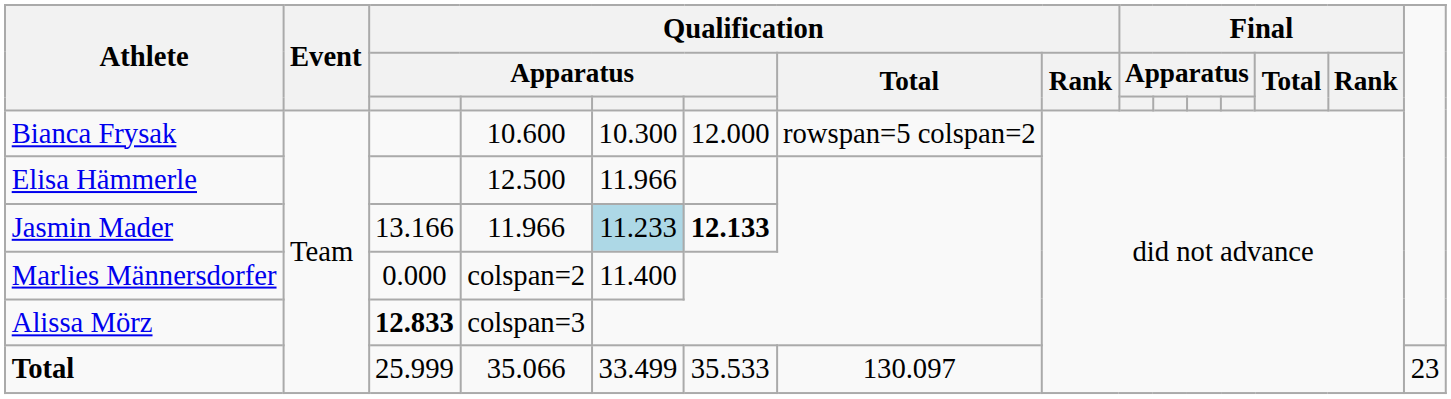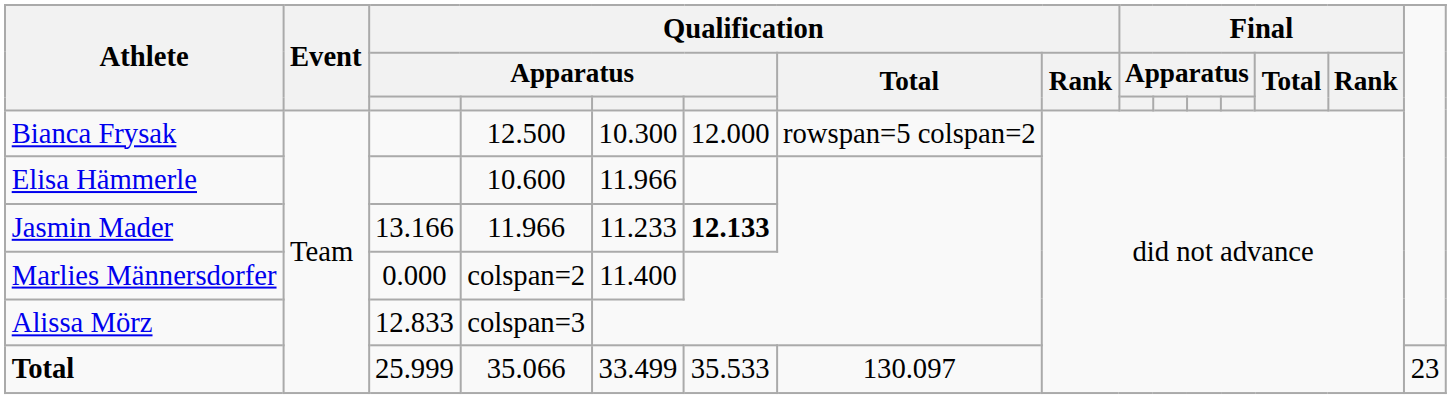(526, 133) 10.600 -> (526, 133) 12.500
(526, 180) 12.500 -> (526, 180) 10.600
(638, 227) lightblue background -> (638, 227) no background
(414, 322) bold -> (414, 322) normal
